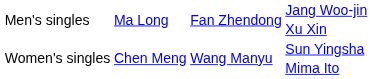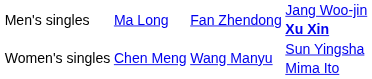(306, 29) normal -> (307, 29) bold
